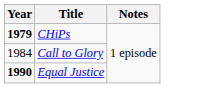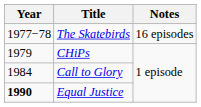+ row: (93, 33)
(20, 33) bold -> (20, 53) normal
